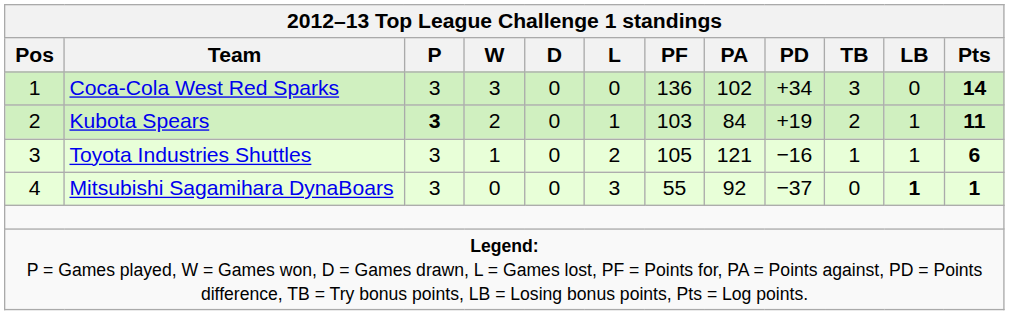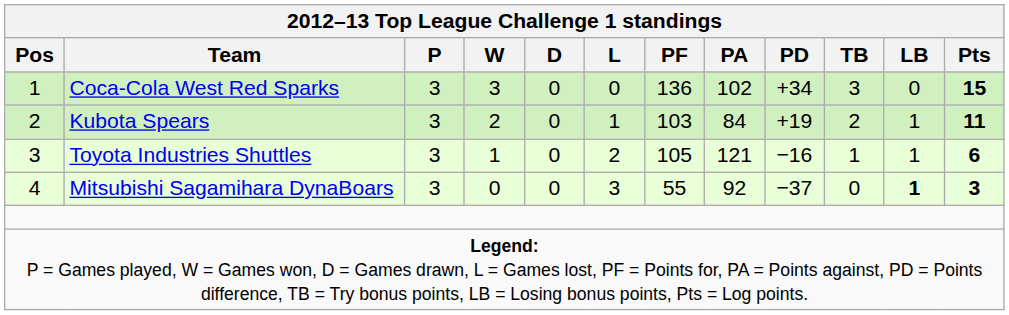(974, 88) 14 -> (974, 88) 15
(435, 121) bold -> (435, 121) normal
(974, 188) 1 -> (974, 188) 3
